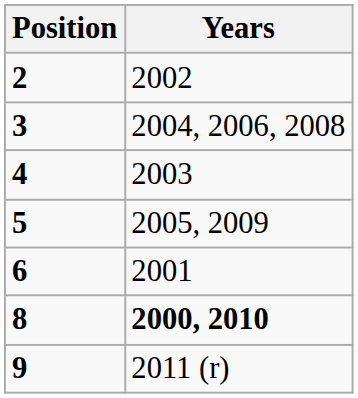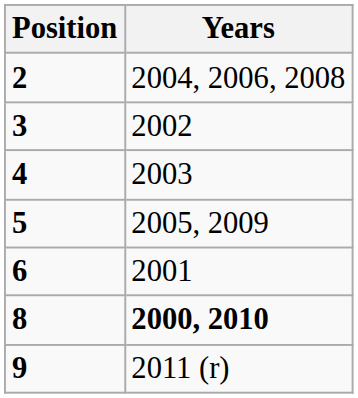(162, 77) 2002 -> (238, 77) 2004, 2006, 2008
(238, 125) 2004, 2006, 2008 -> (162, 125) 2002
